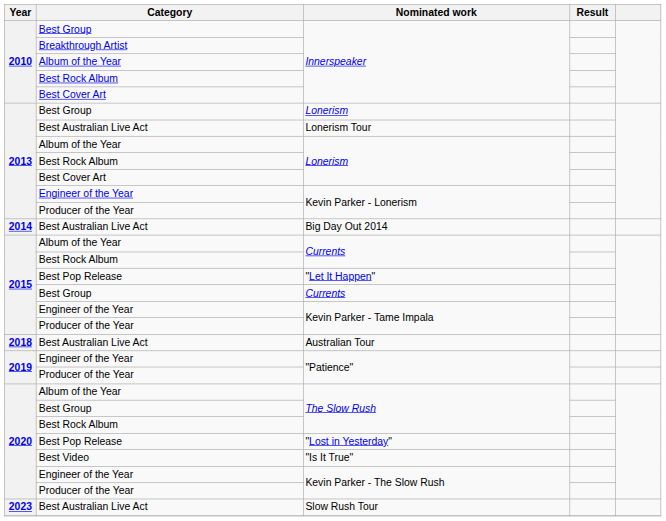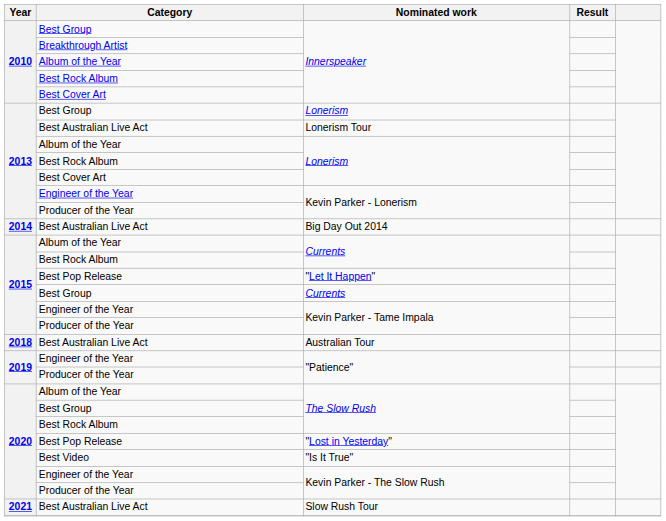(20, 507) 2023 -> (20, 507) 2021
